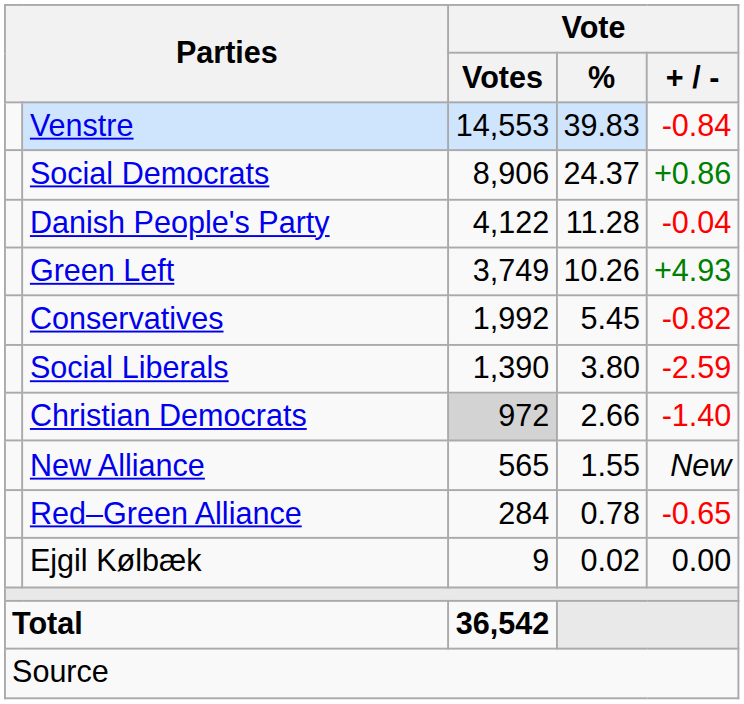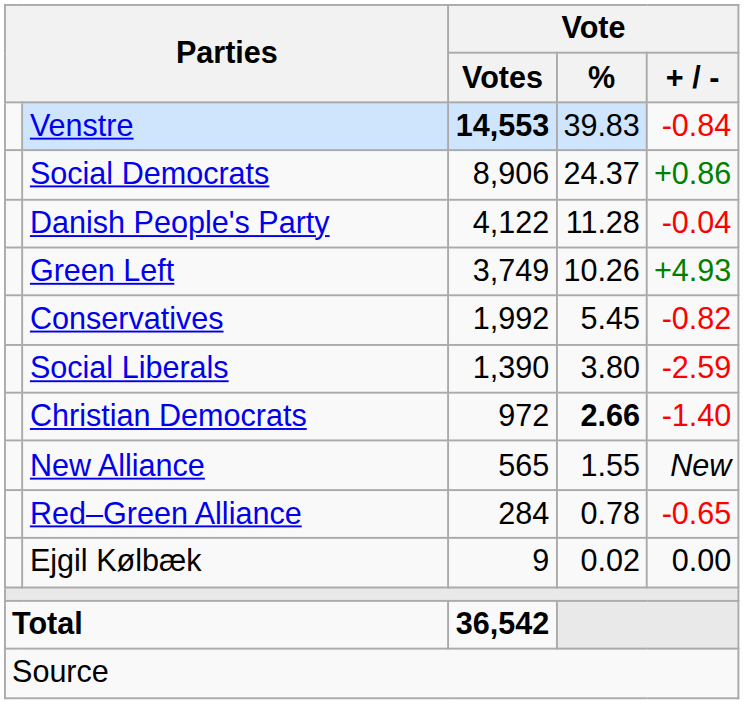(503, 125) normal -> (503, 125) bold
(524, 416) lightgrey background -> (524, 416) no background
(610, 416) normal -> (610, 416) bold
